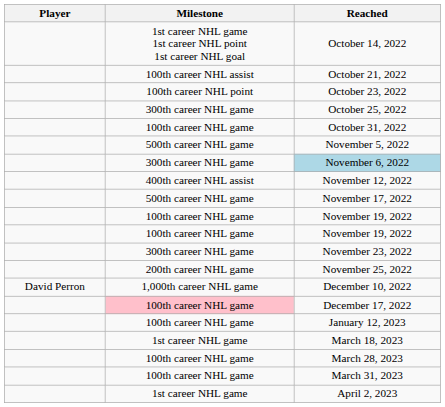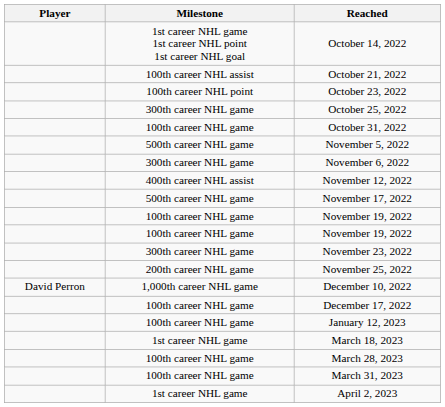(367, 162) lightblue background -> (367, 162) no background
(200, 305) pink background -> (200, 305) no background
